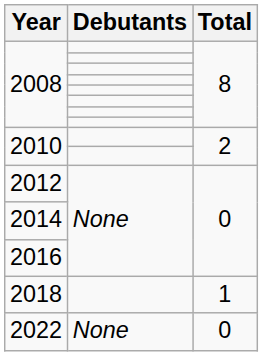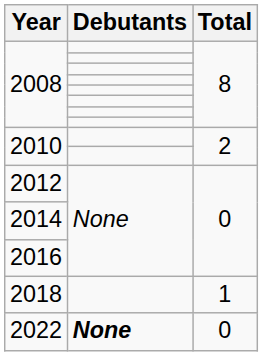(101, 331) normal -> (102, 331) bold
